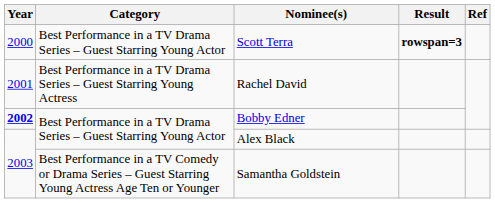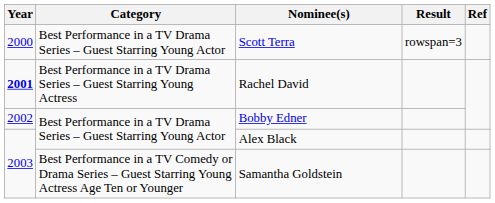(432, 42) bold -> (433, 42) normal
(20, 84) normal -> (20, 84) bold
(20, 118) bold -> (20, 118) normal
